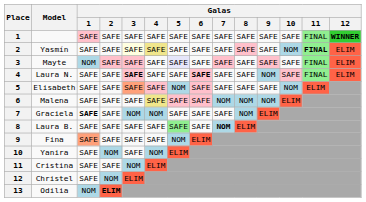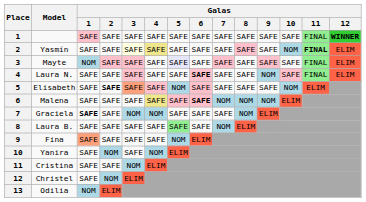(134, 75) bold -> (134, 75) normal
(111, 88) normal -> (111, 88) bold
(201, 101) normal -> (201, 101) bold
(223, 126) bold -> (223, 126) normal
(111, 191) bold -> (111, 191) normal
